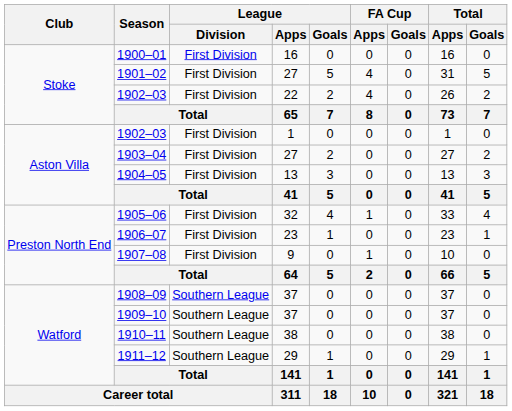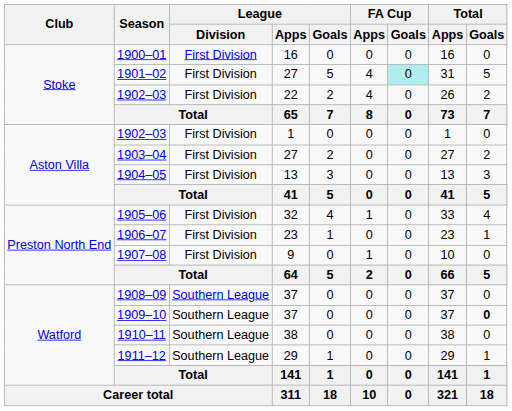(408, 74) no background -> (408, 74) paleturquoise background
(487, 315) normal -> (487, 315) bold
